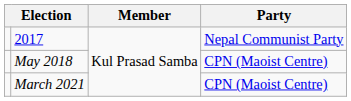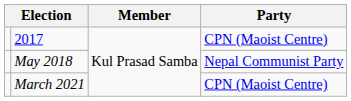(274, 38) Nepal Communist Party -> (266, 38) CPN (Maoist Centre)
(266, 61) CPN (Maoist Centre) -> (274, 61) Nepal Communist Party
